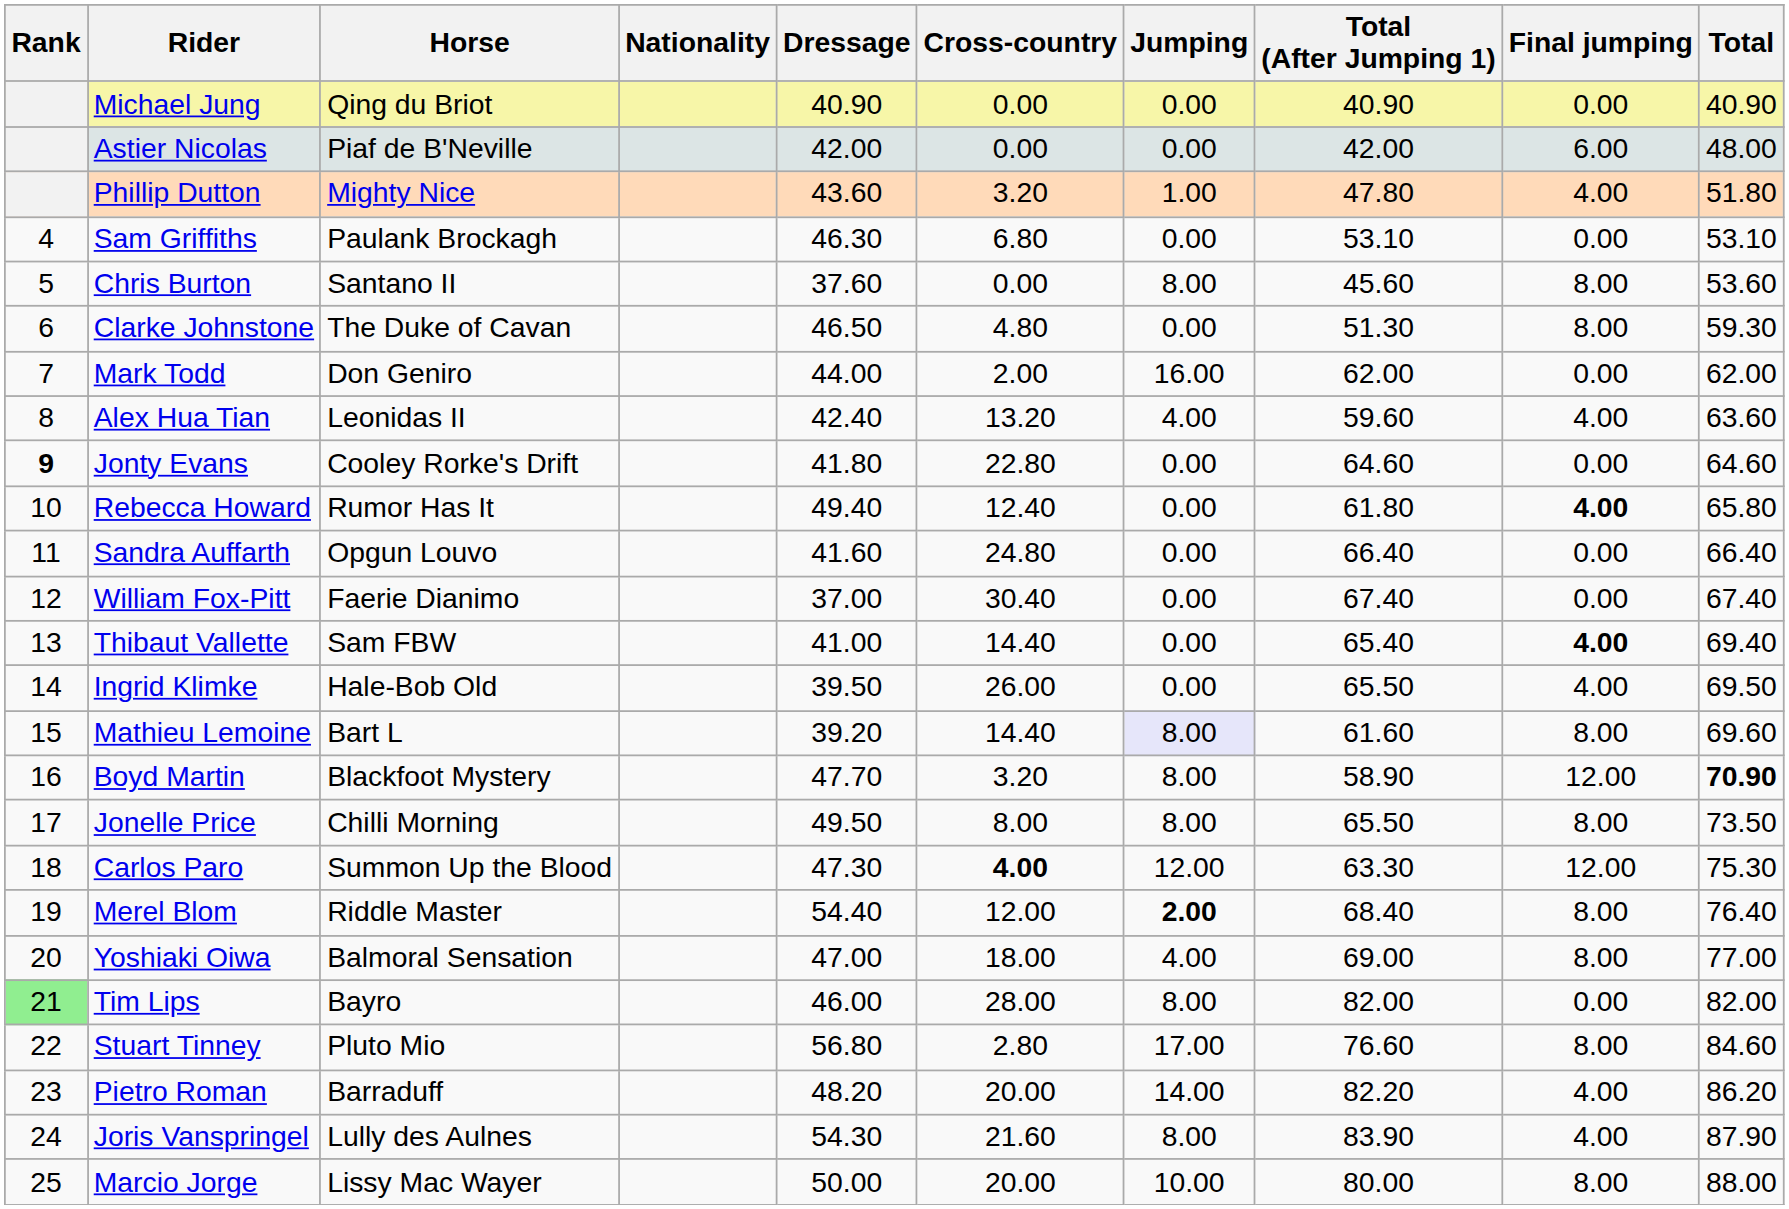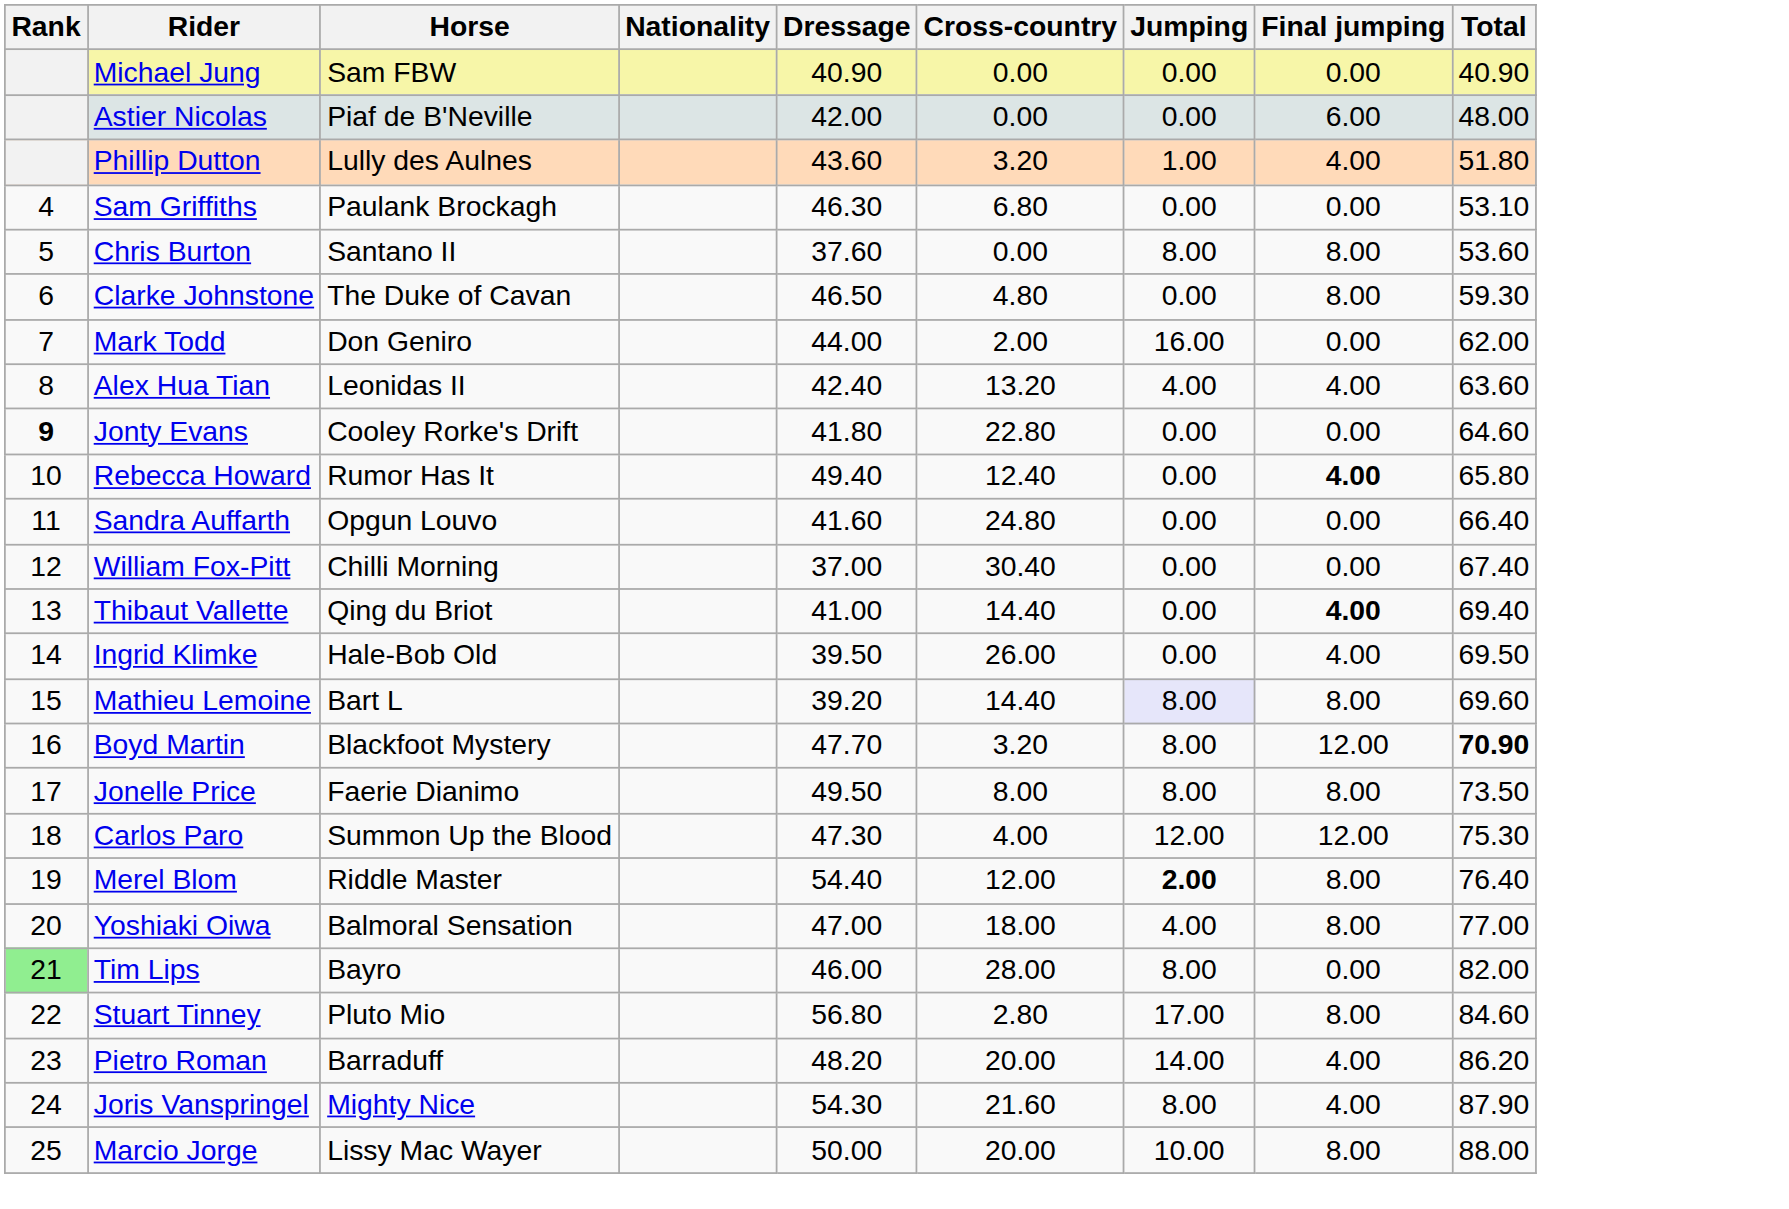- column: (1378, 42)
(410, 103) Qing du Briot -> (392, 71) Sam FBW
(401, 193) Mighty Nice -> (430, 161) Lully des Aulnes
(423, 597) Faerie Dianimo -> (413, 565) Chilli Morning
(392, 642) Sam FBW -> (410, 610) Qing du Briot
(413, 822) Chilli Morning -> (423, 790) Faerie Dianimo
(1020, 867) bold -> (1020, 835) normal
(430, 1136) Lully des Aulnes -> (401, 1104) Mighty Nice
